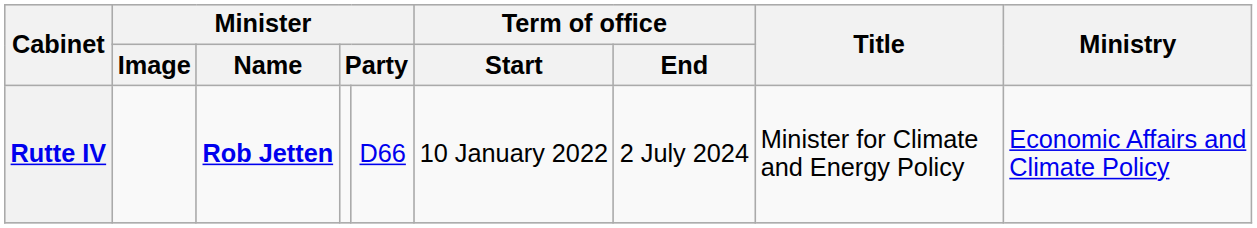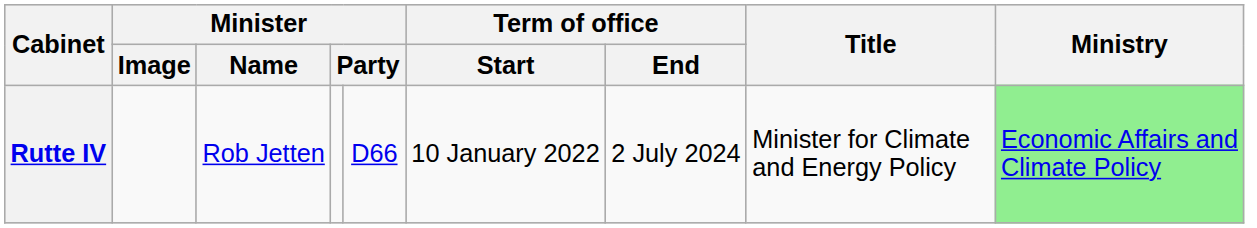(268, 153) bold -> (264, 153) normal
(1128, 153) no background -> (1119, 153) lightgreen background
